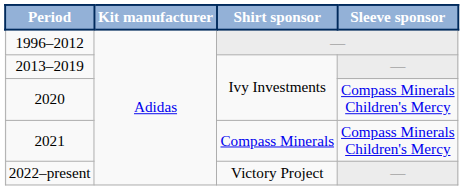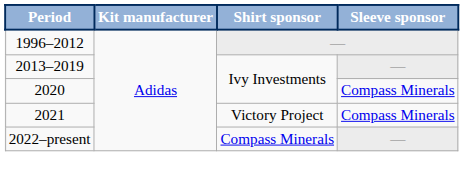(398, 99) Compass Minerals Children's Mercy -> (398, 90) Compass Minerals
(277, 140) Compass Minerals -> (277, 114) Victory Project
(398, 140) Compass Minerals Children's Mercy -> (398, 114) Compass Minerals
(277, 173) Victory Project -> (277, 138) Compass Minerals
